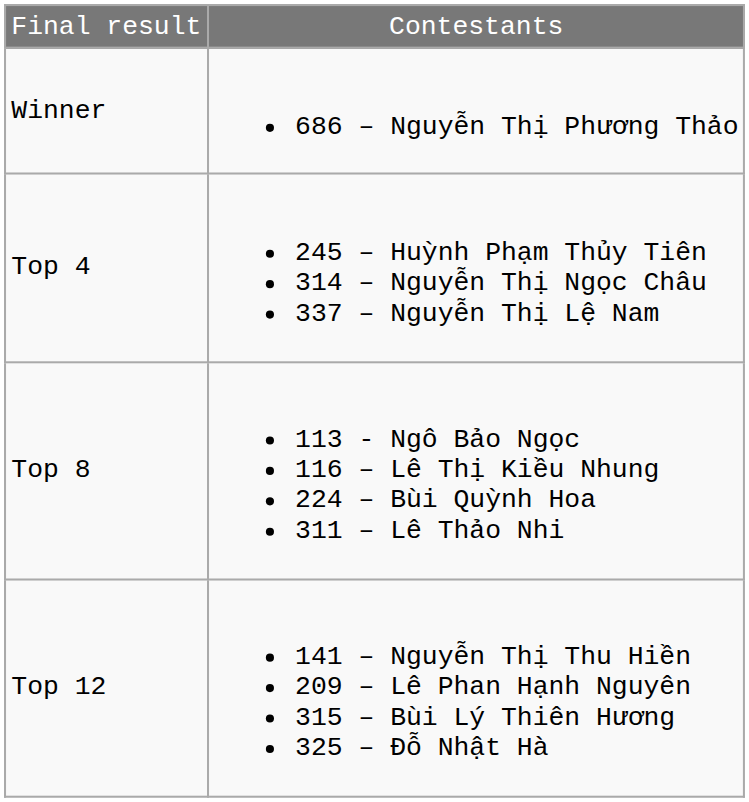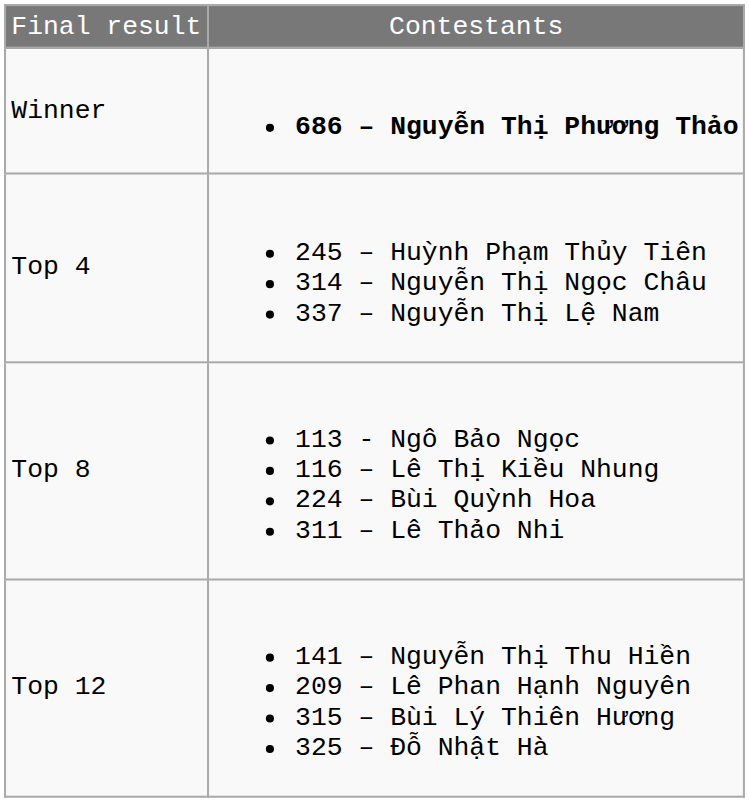(476, 126) normal -> (476, 126) bold
